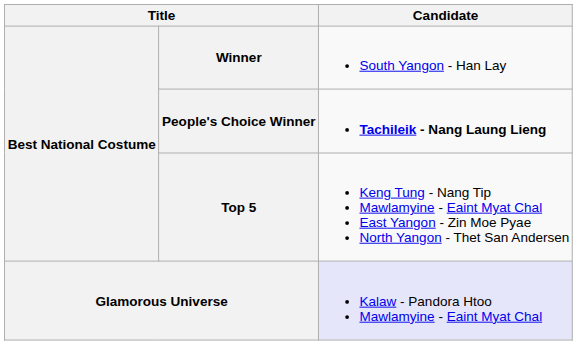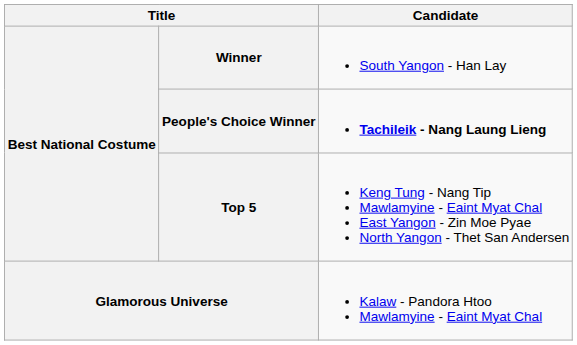(446, 309) lavender background -> (446, 309) no background
